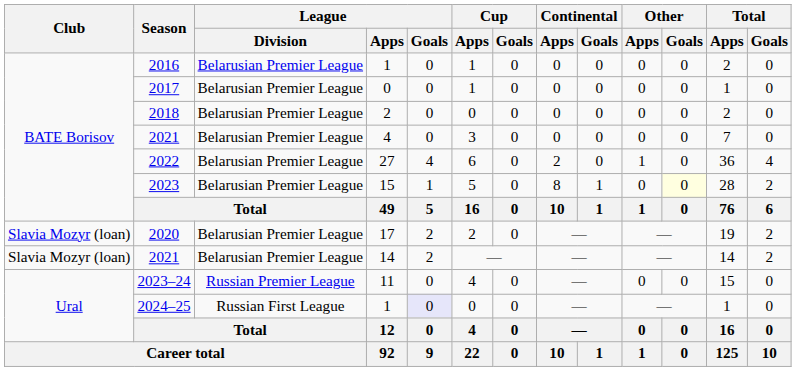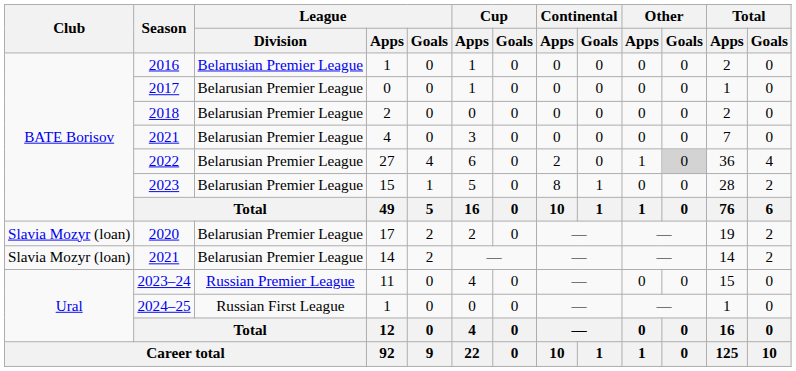(684, 161) no background -> (684, 161) lightgrey background
(684, 185) lightyellow background -> (684, 185) no background
(429, 305) lavender background -> (429, 305) no background
